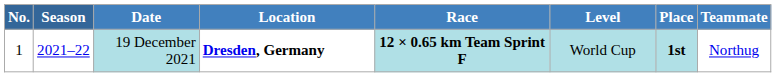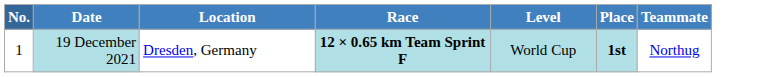- column: (63, 17)
(264, 50) bold -> (200, 50) normal
